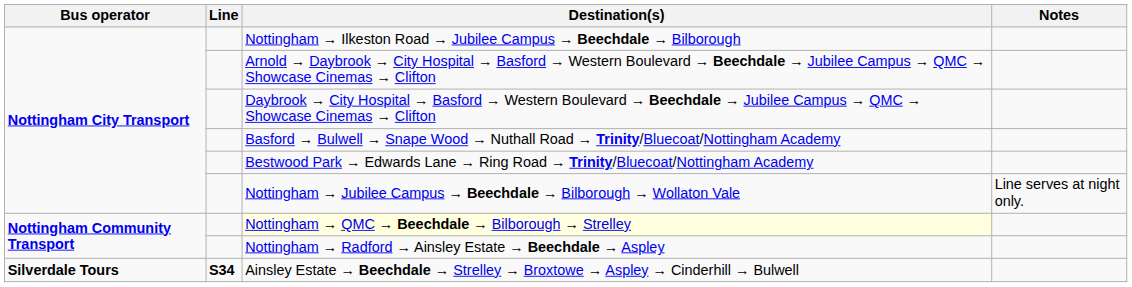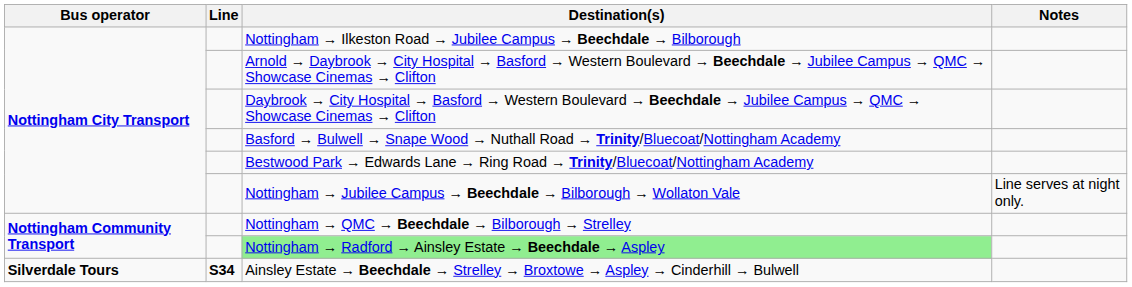(438, 224) lightyellow background -> (438, 224) no background
(455, 247) no background -> (455, 247) lightgreen background
